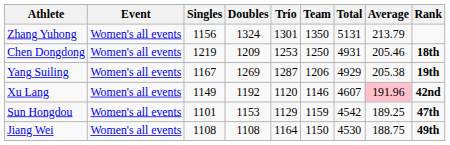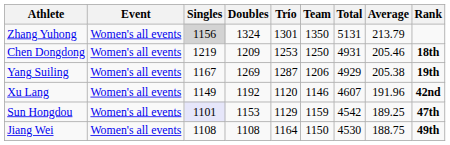(205, 34) no background -> (205, 34) lightgrey background
(388, 92) pink background -> (388, 92) no background
(205, 112) no background -> (205, 112) lavender background
